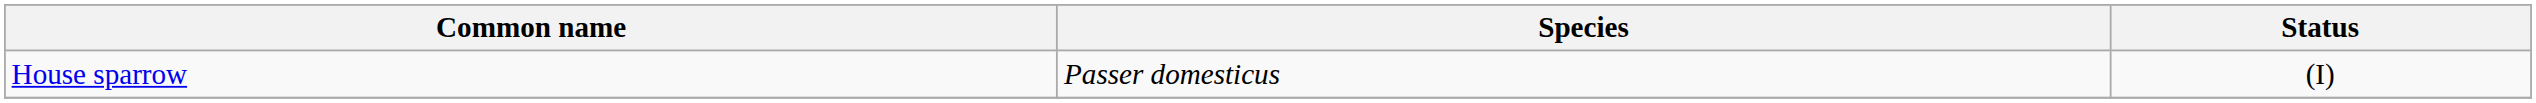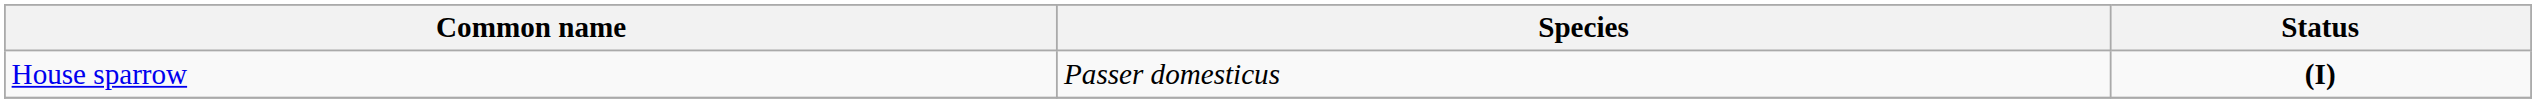(2320, 73) normal -> (2320, 73) bold
